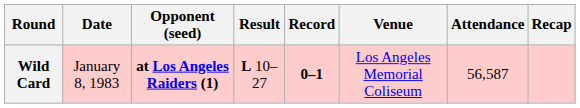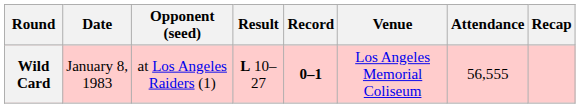(183, 74) bold -> (182, 74) normal
(488, 74) 56,587 -> (488, 74) 56,555
